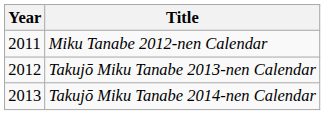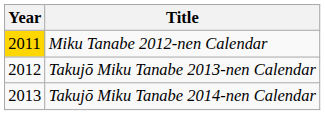(24, 43) no background -> (24, 43) gold background
